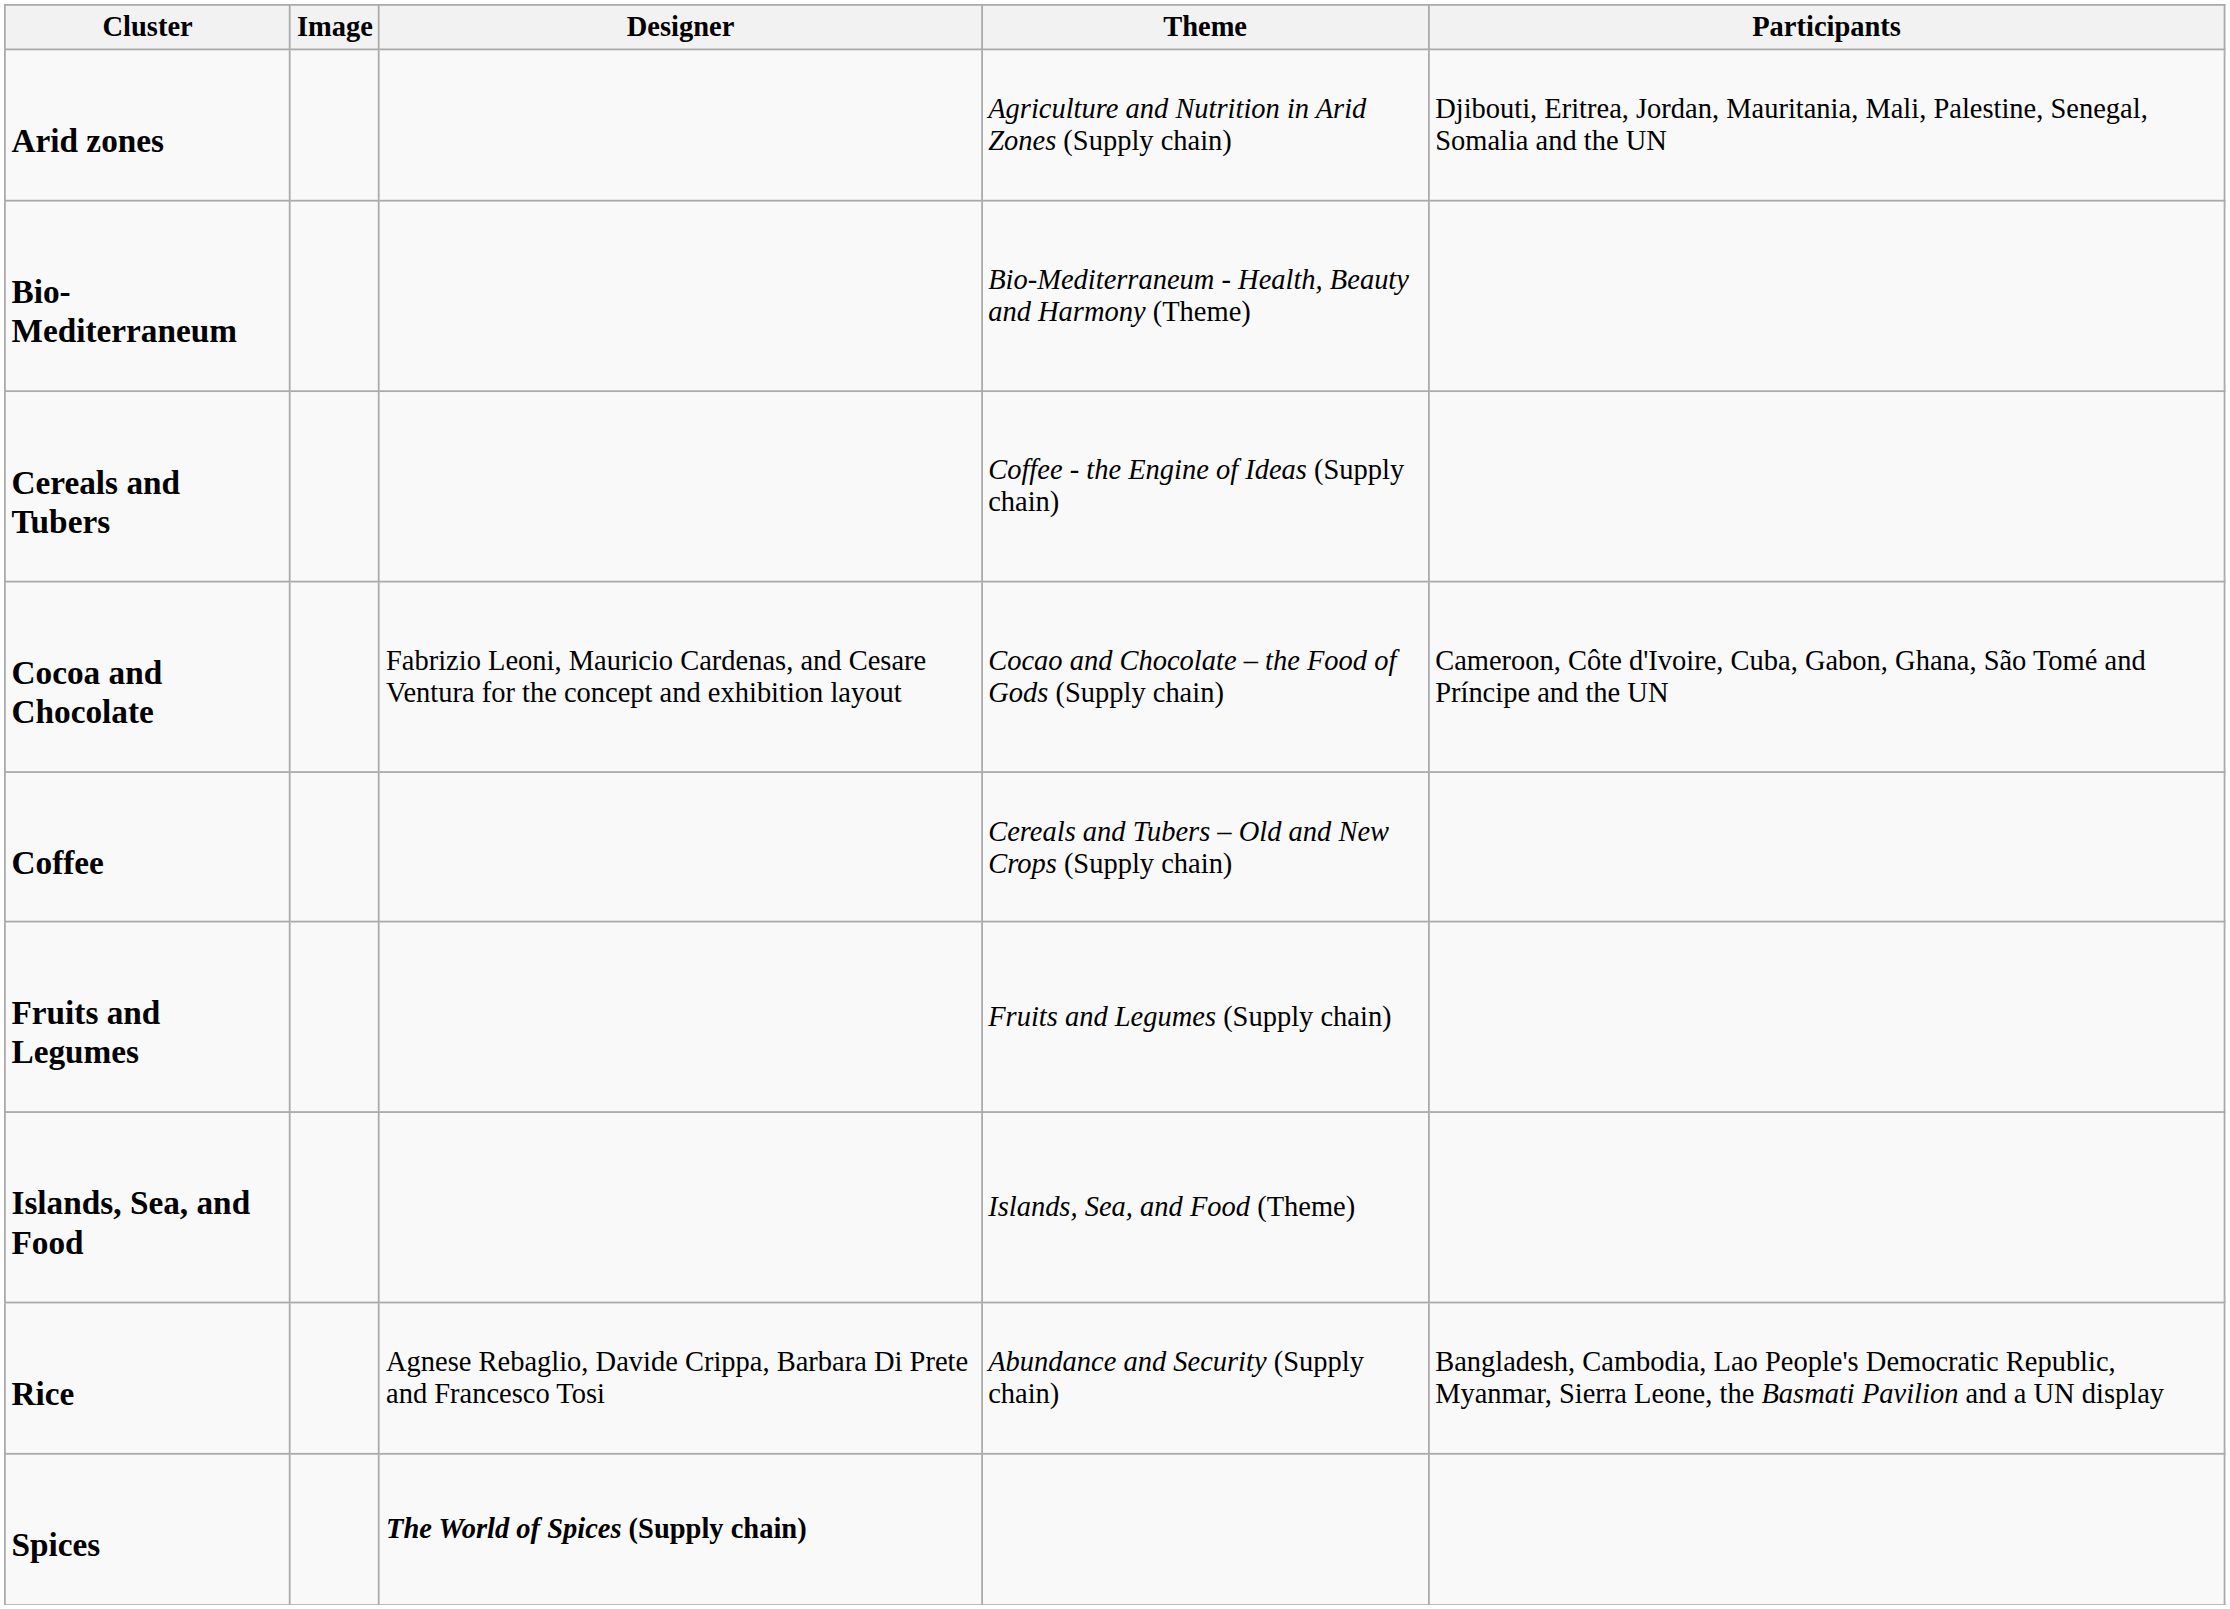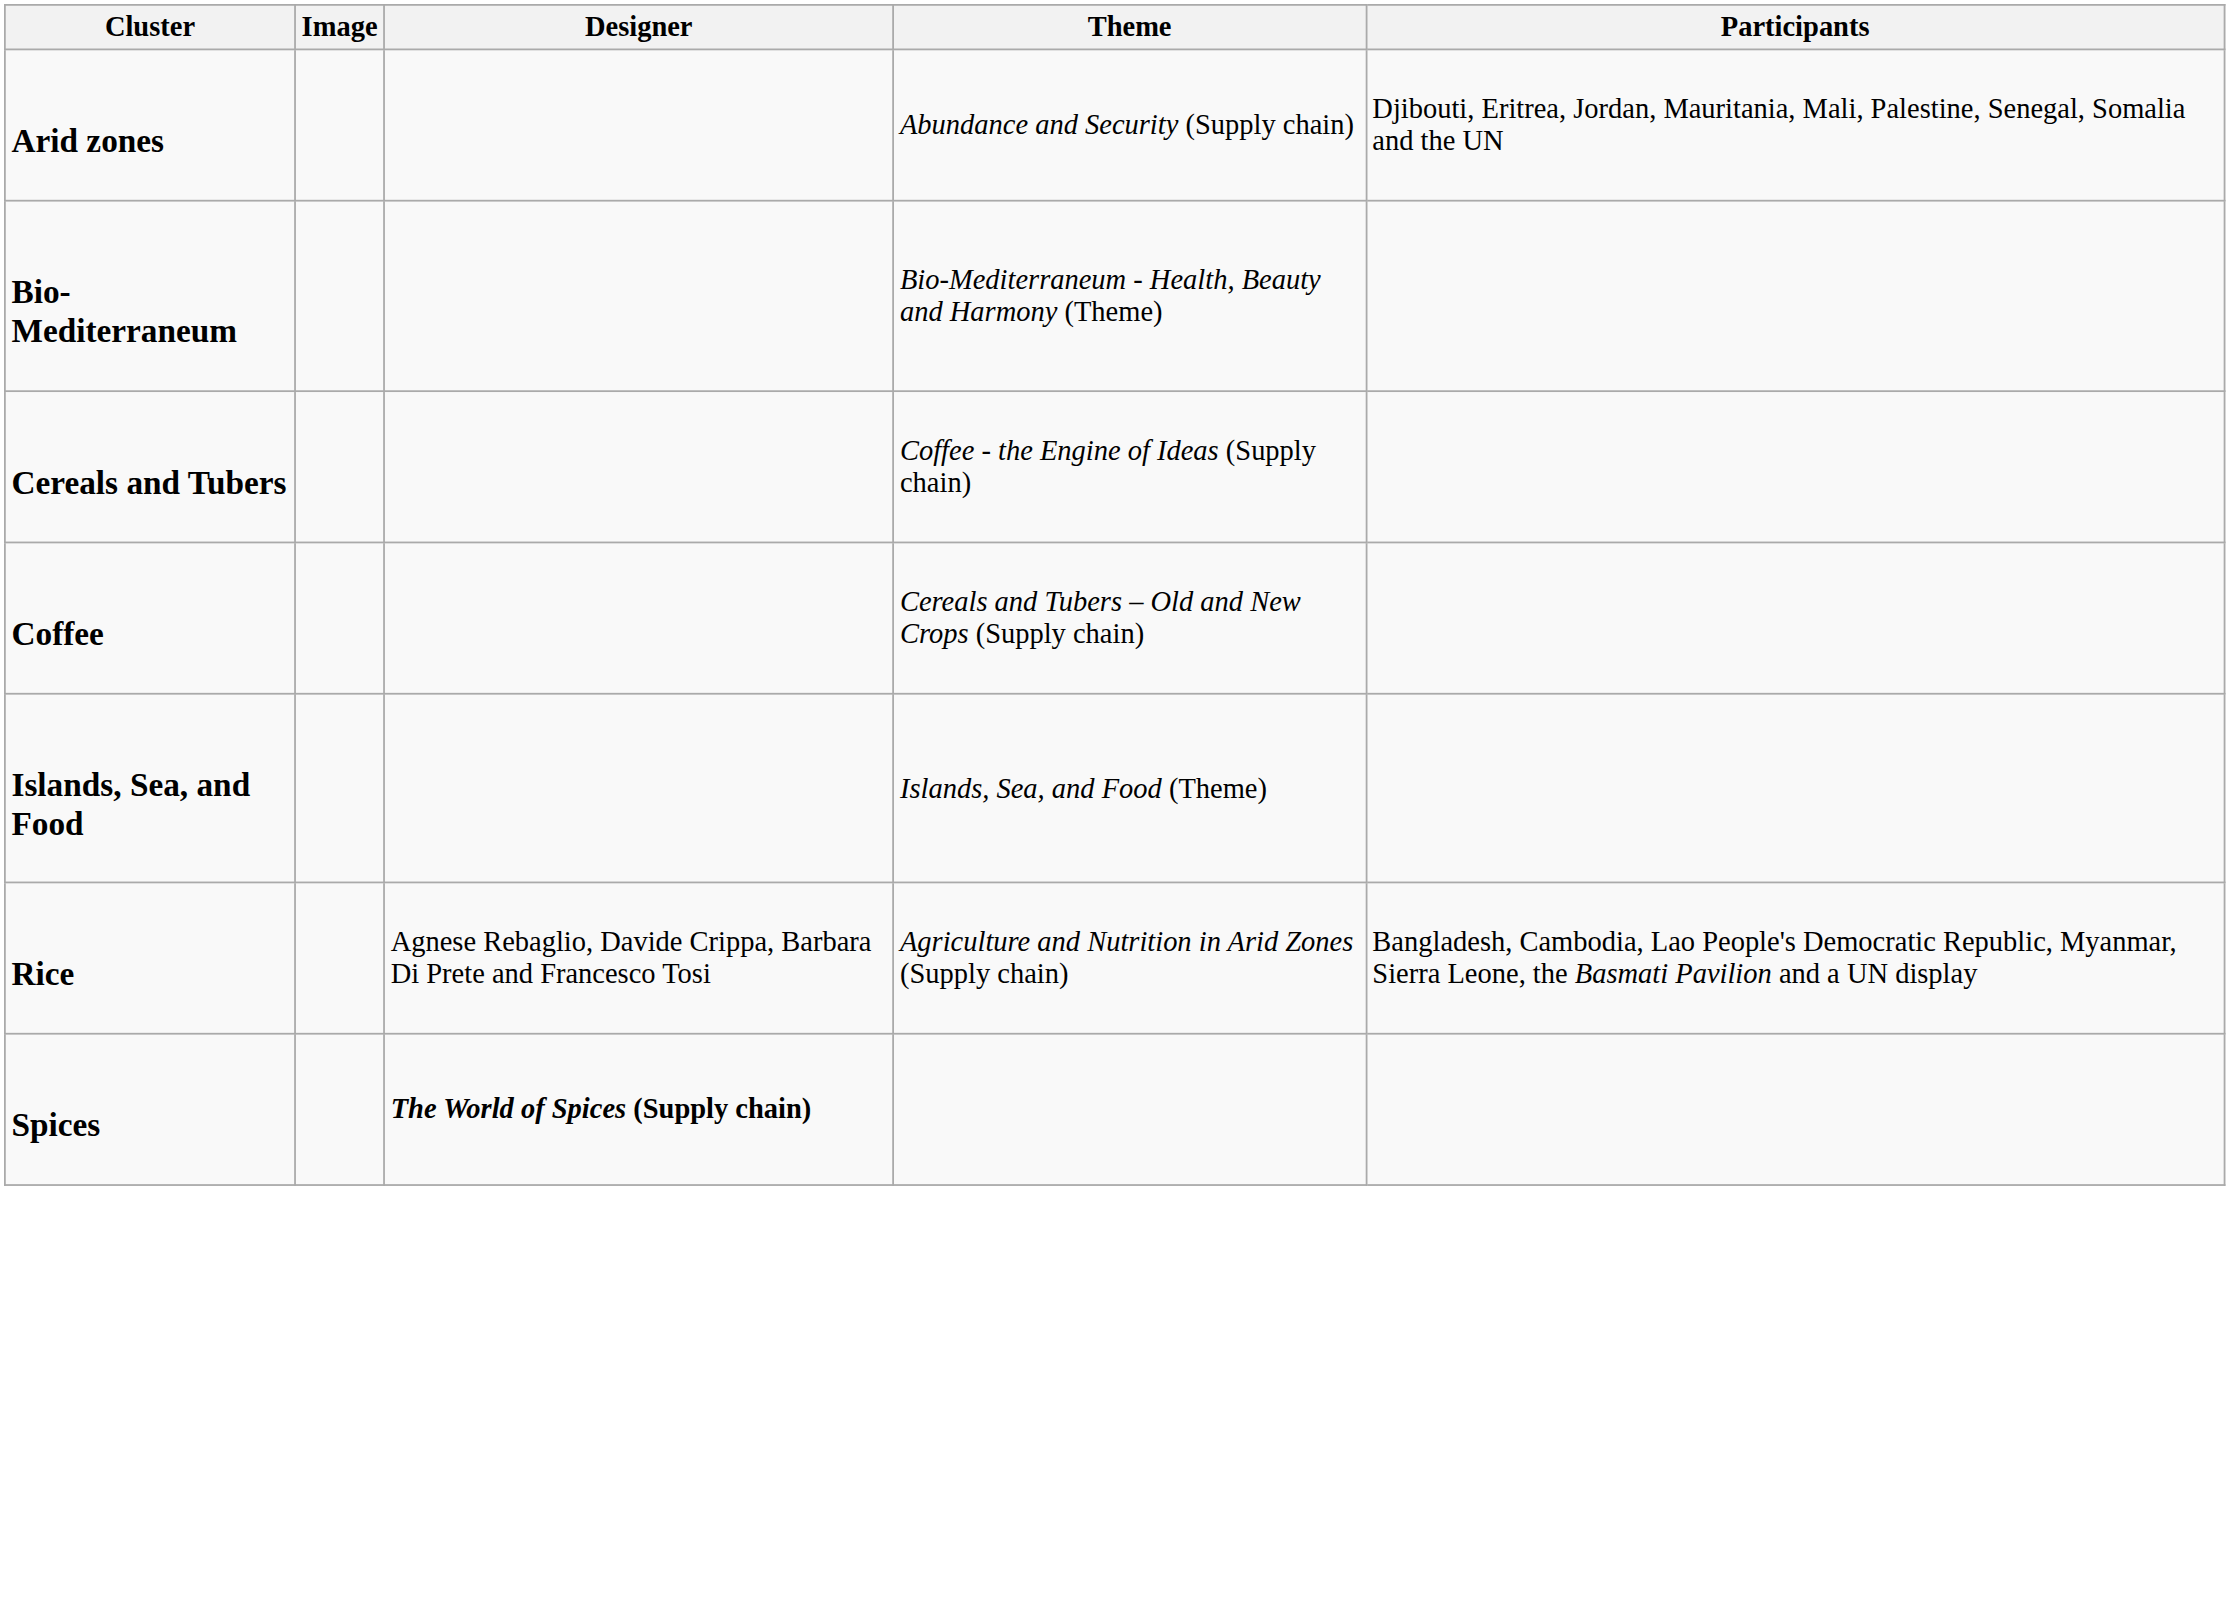(1177, 125) Agriculture and Nutrition in Arid Zones (Supply chain) -> (1127, 125) Abundance and Security (Supply chain)
- row: (148, 692)
- row: (148, 1033)
(1176, 1377) Abundance and Security (Supply chain) -> (1127, 958) Agriculture and Nutrition in Arid Zones (Supply chain)
